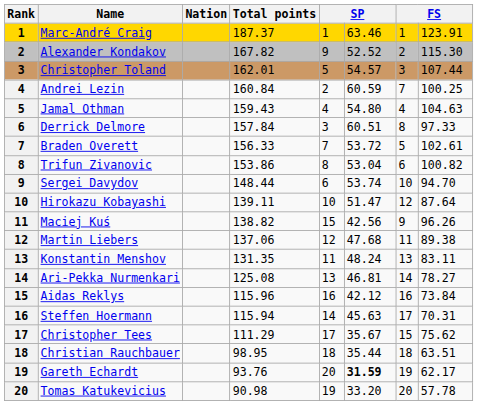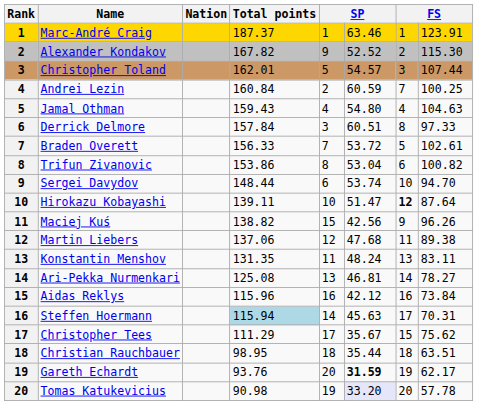(405, 202) normal -> (405, 202) bold
(254, 316) no background -> (254, 316) lightblue background
(364, 391) no background -> (364, 391) lavender background
